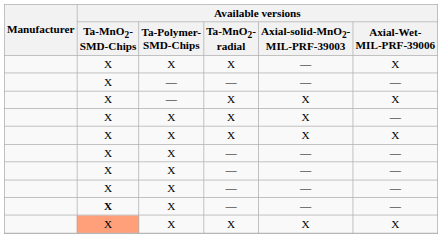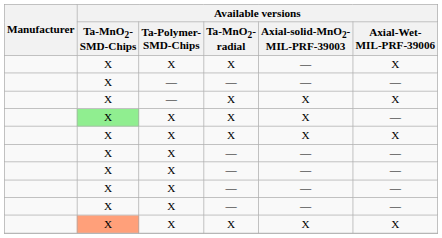(108, 117) no background -> (108, 117) lightgreen background
(108, 206) bold -> (108, 206) normal
